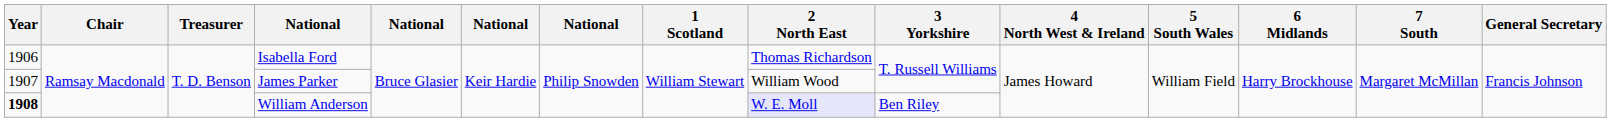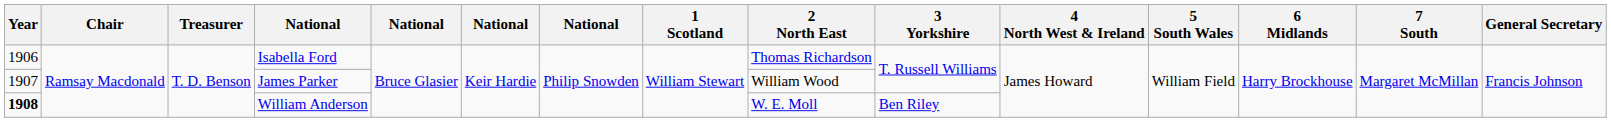(784, 104) lavender background -> (784, 104) no background
